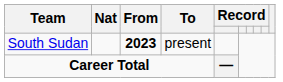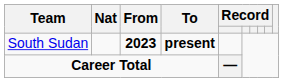(188, 44) normal -> (190, 44) bold
